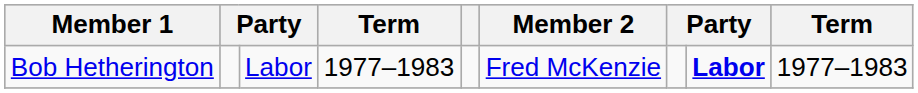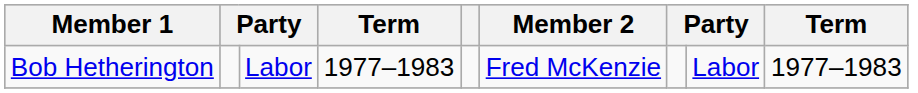(729, 66) bold -> (726, 66) normal
